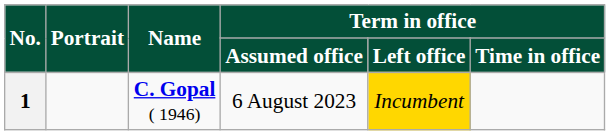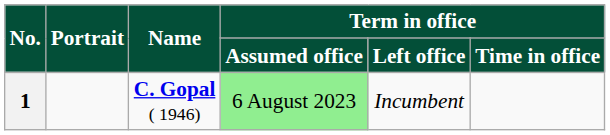(294, 100) no background -> (294, 100) lightgreen background
(419, 100) gold background -> (419, 100) no background
